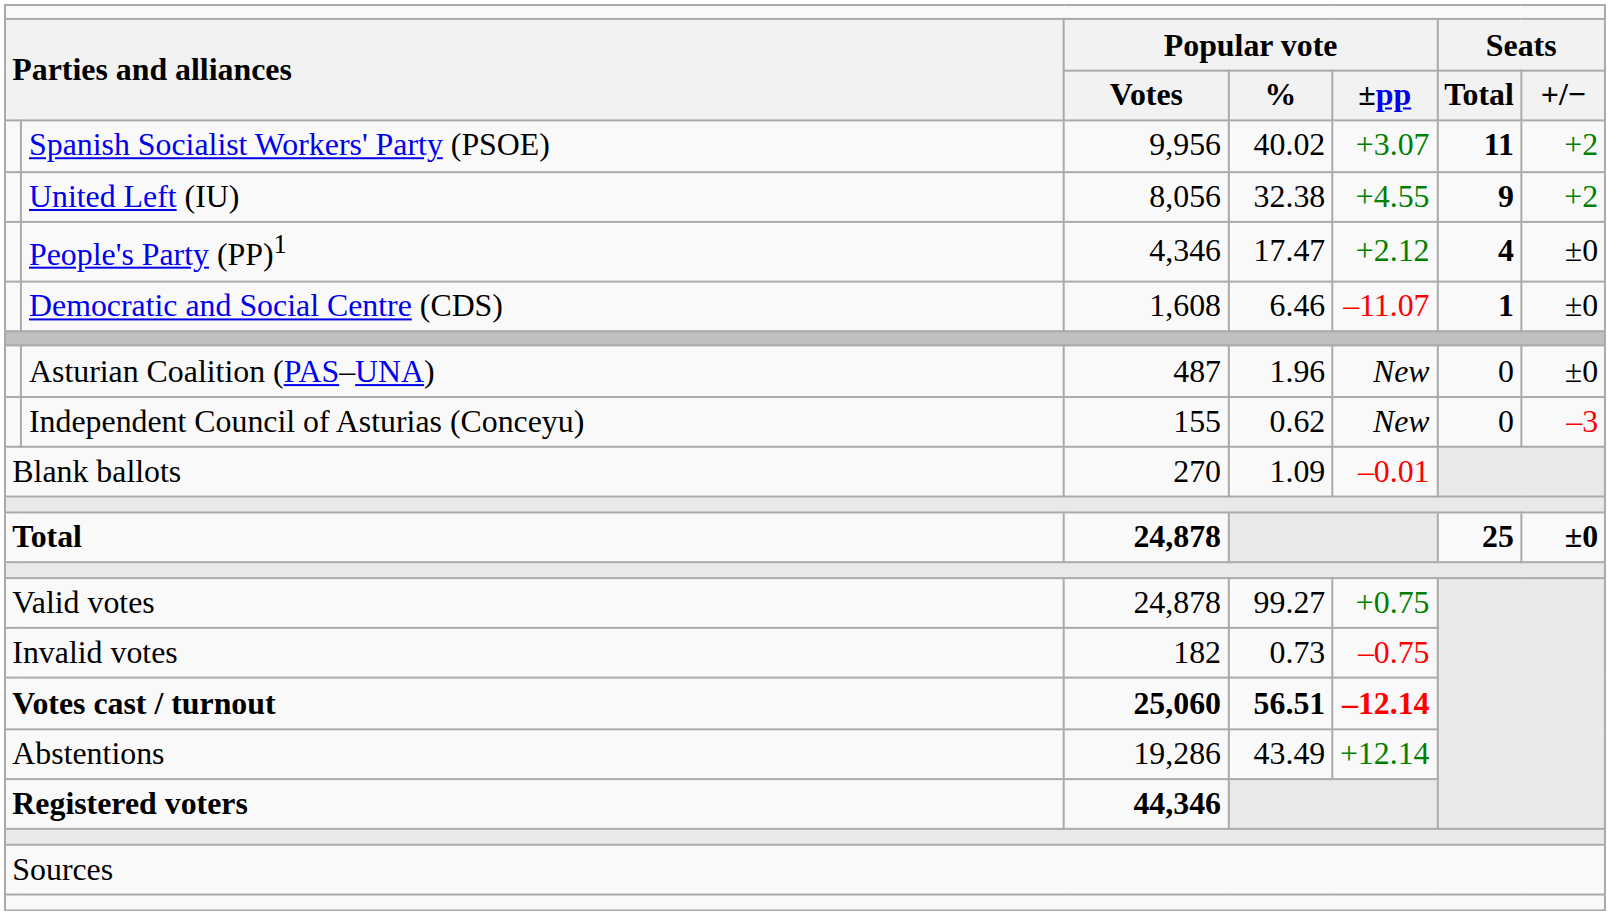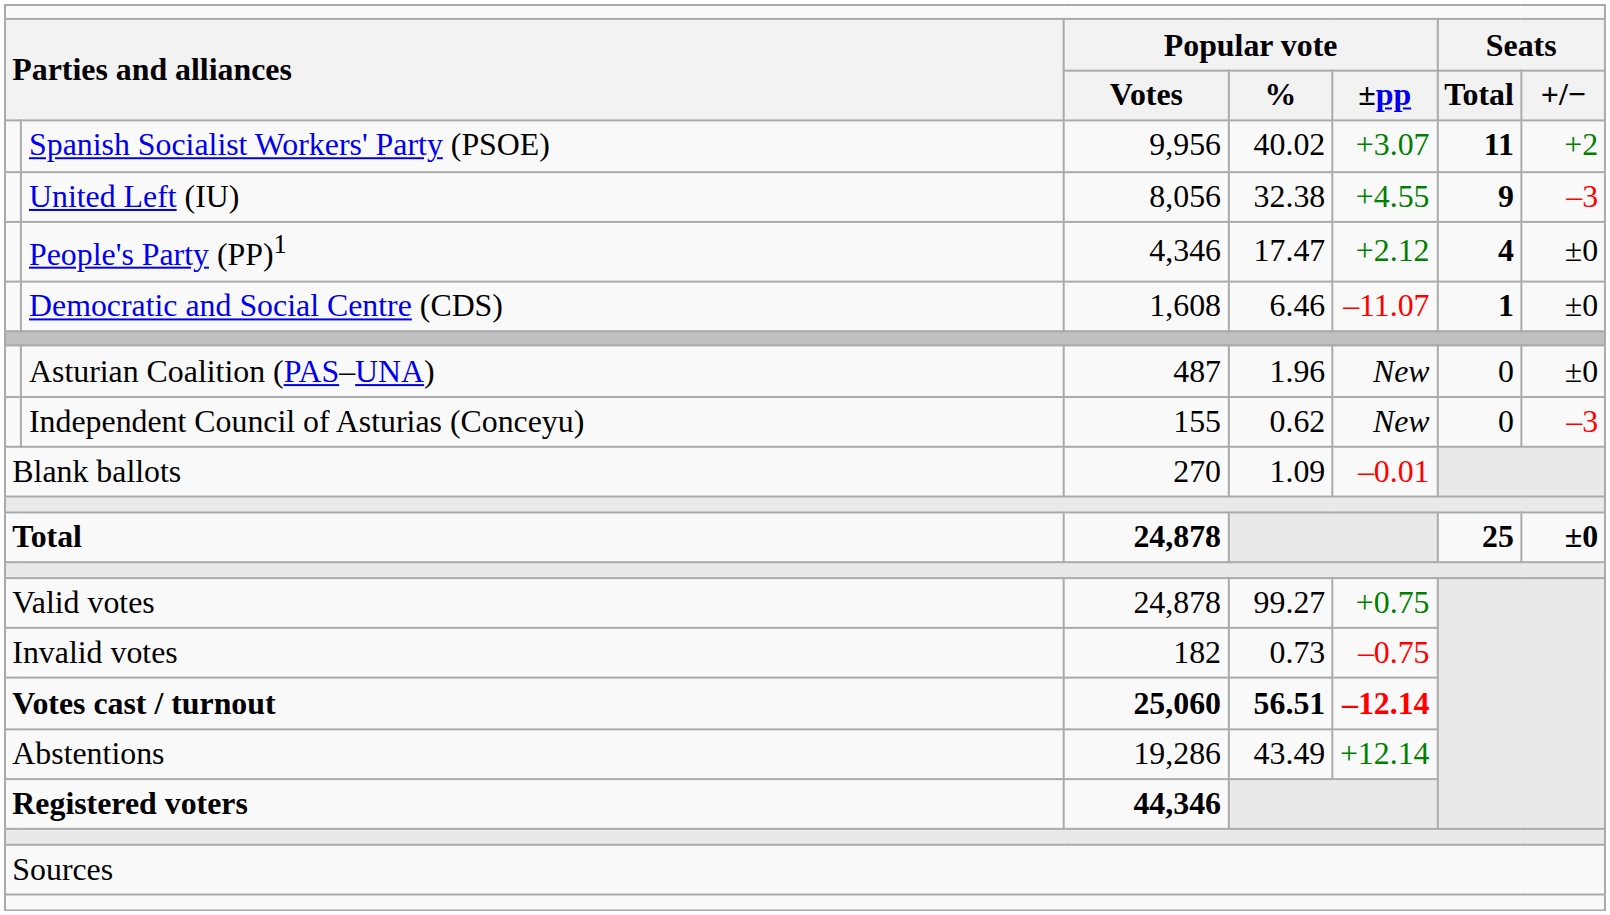(1581, 195) +2 -> (1582, 195) –3
